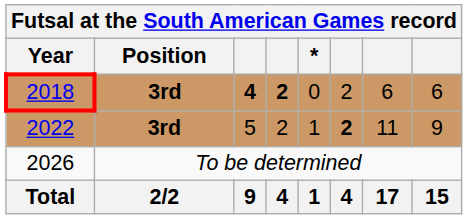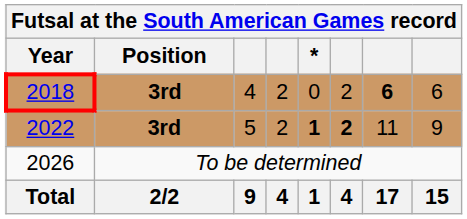(250, 92) bold -> (250, 92) normal
(282, 92) bold -> (282, 92) normal
(387, 92) normal -> (387, 92) bold
(314, 128) normal -> (314, 128) bold
